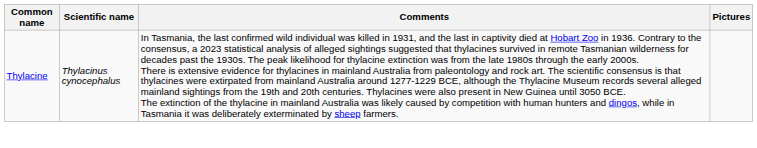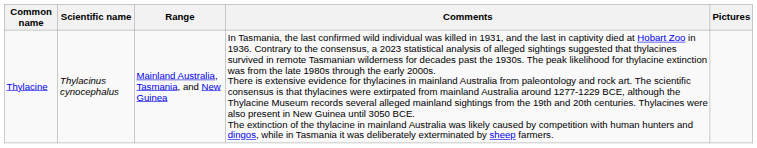+ column: (180, 17)
